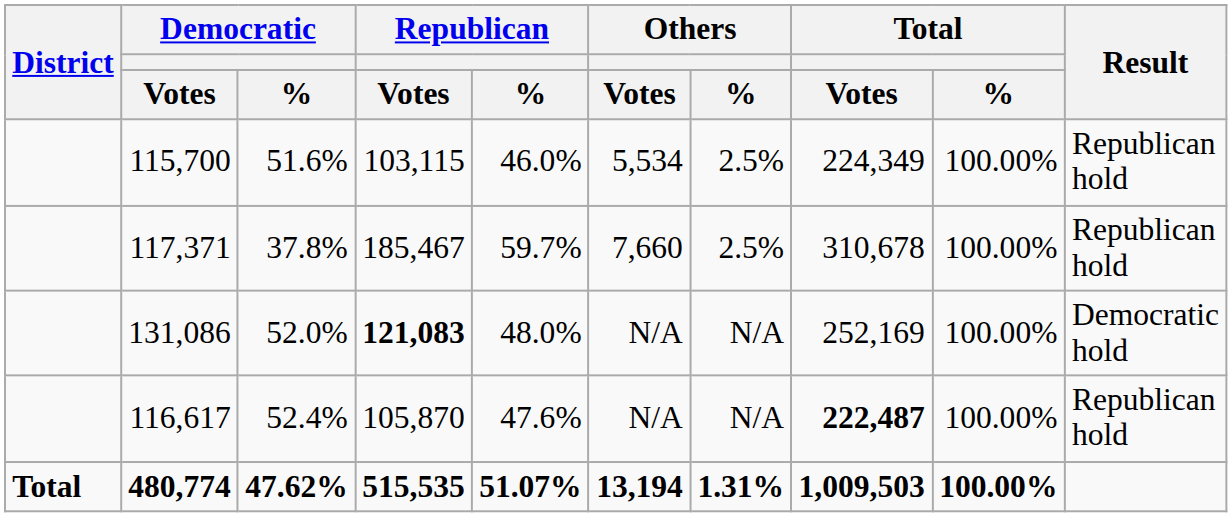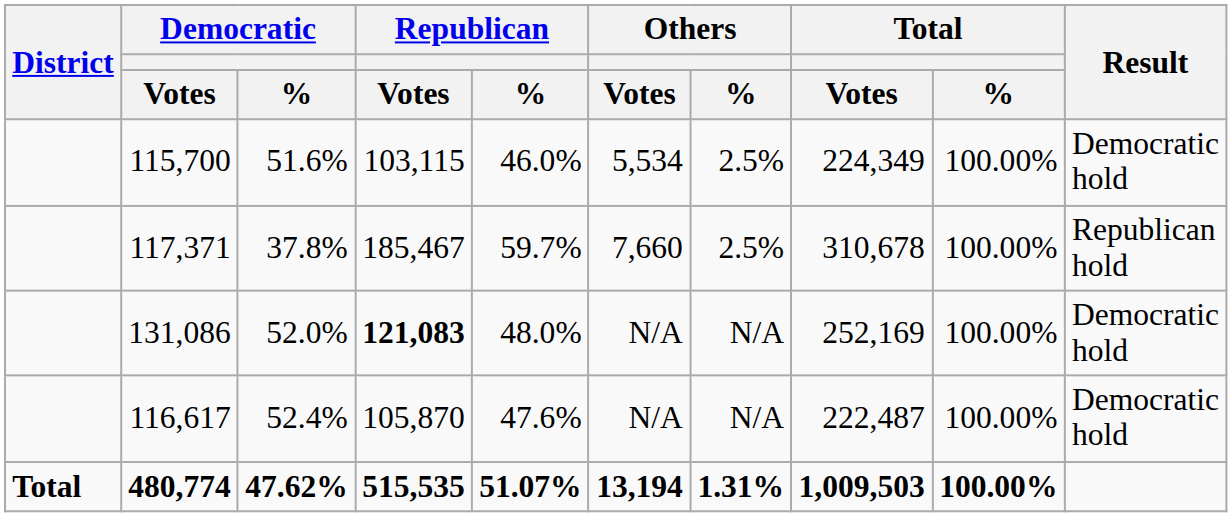(1144, 161) Republican hold -> (1145, 161) Democratic hold
(873, 418) bold -> (873, 418) normal
(1144, 418) Republican hold -> (1145, 418) Democratic hold
